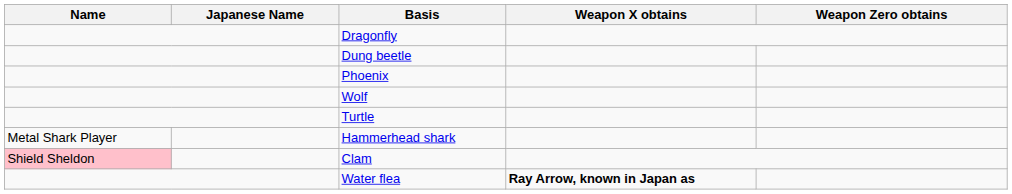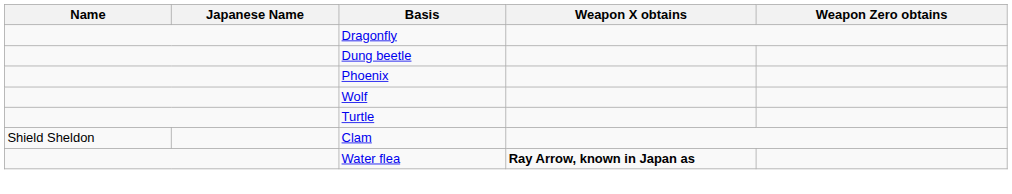- row: (398, 138)
(51, 158) pink background -> (51, 138) no background
